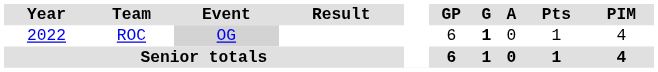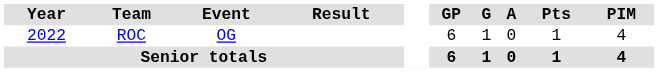(226, 36) lightgrey background -> (226, 36) no background
(486, 36) bold -> (486, 36) normal
